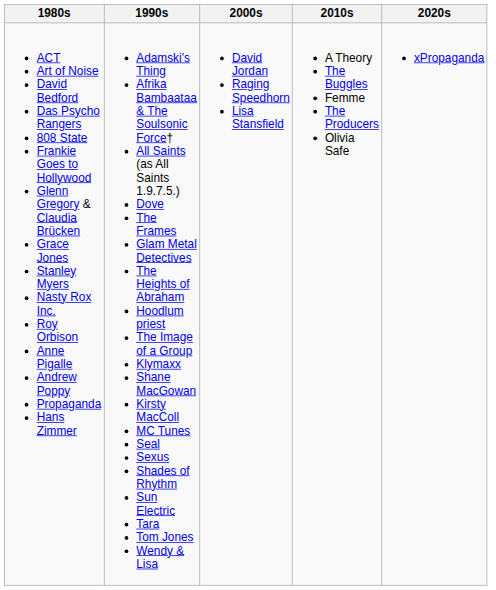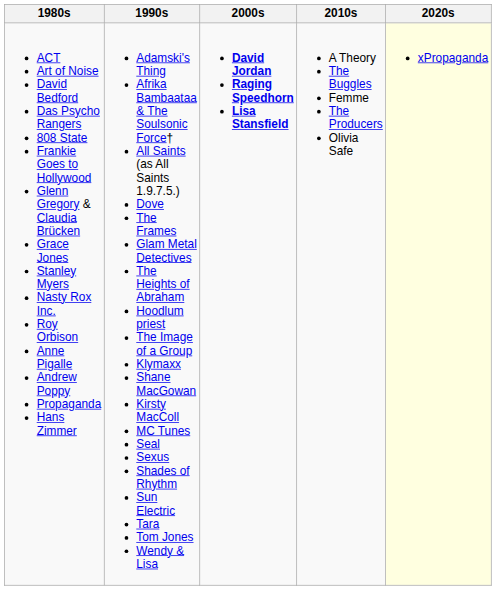(246, 91) normal -> (248, 91) bold
(434, 58) no background -> (438, 58) lightyellow background
